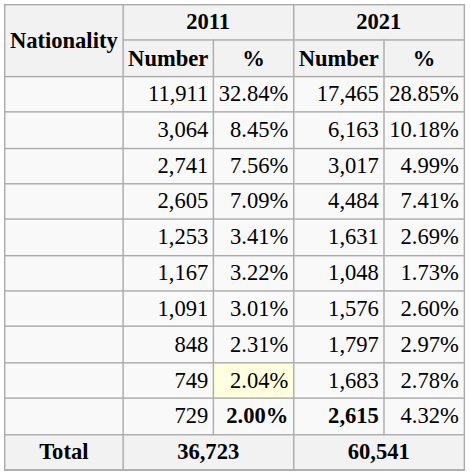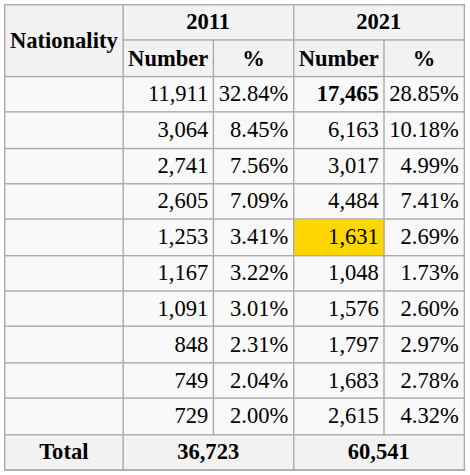(348, 93) normal -> (348, 93) bold
(354, 237) no background -> (354, 237) gold background
(259, 380) lightyellow background -> (259, 380) no background
(257, 415) bold -> (259, 415) normal
(354, 415) bold -> (354, 415) normal
